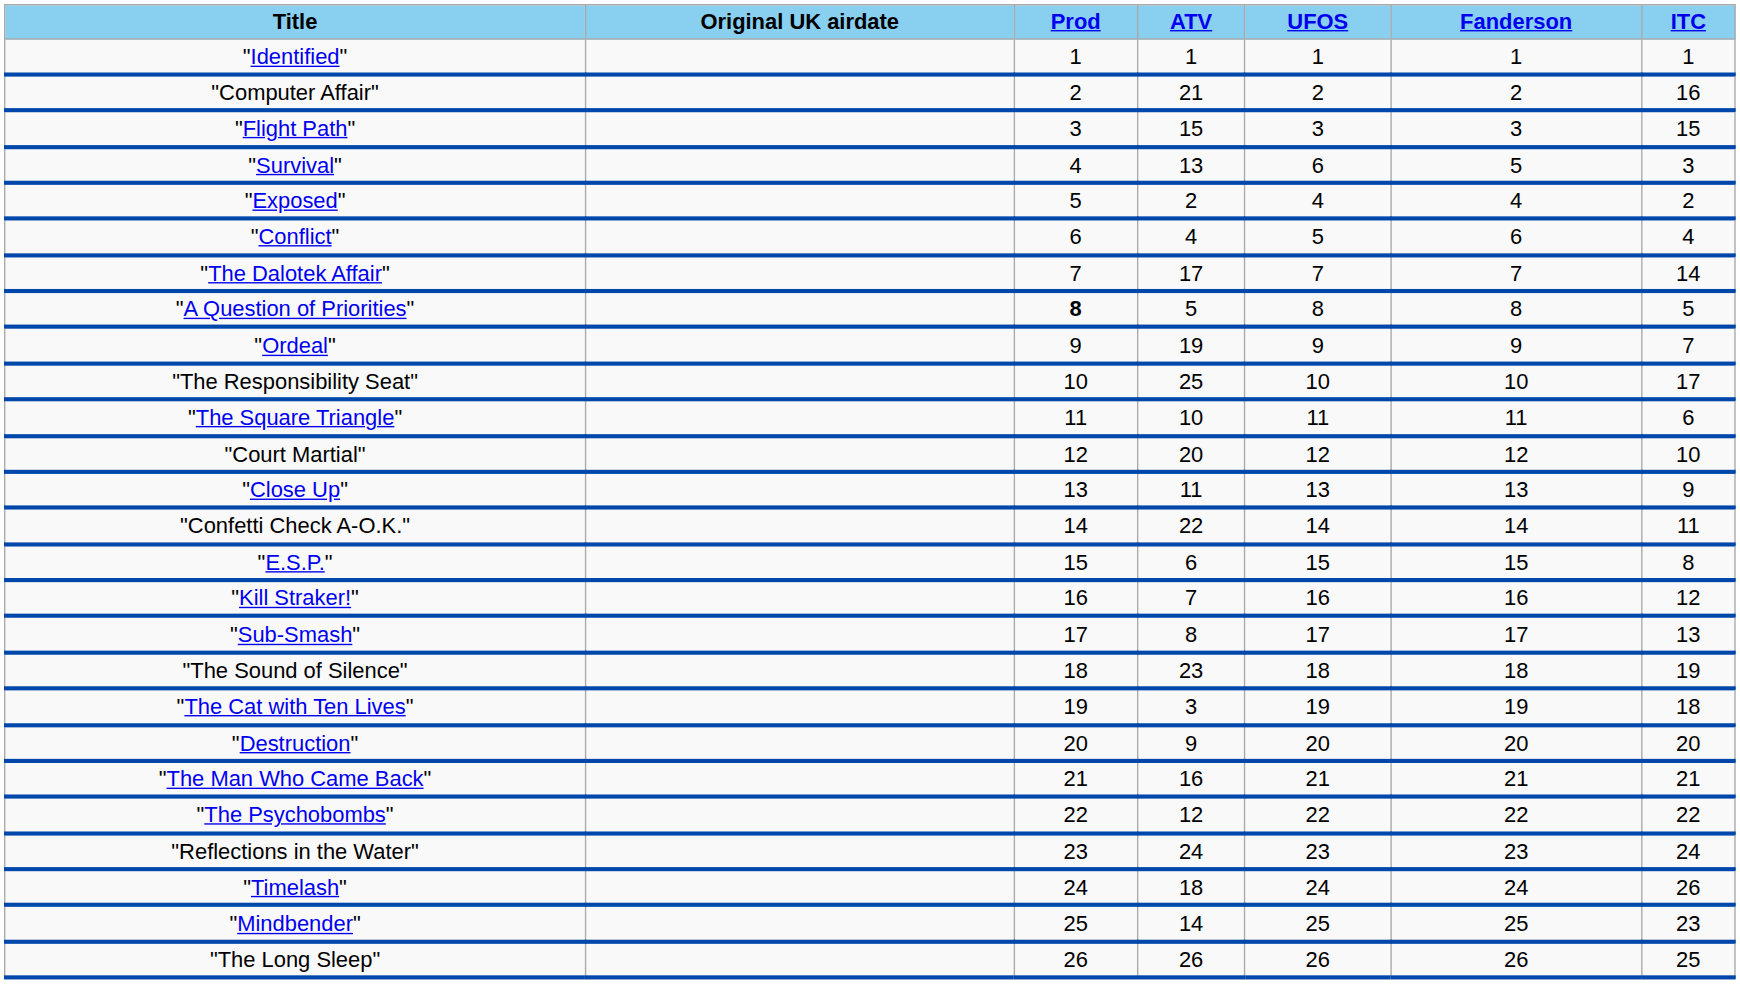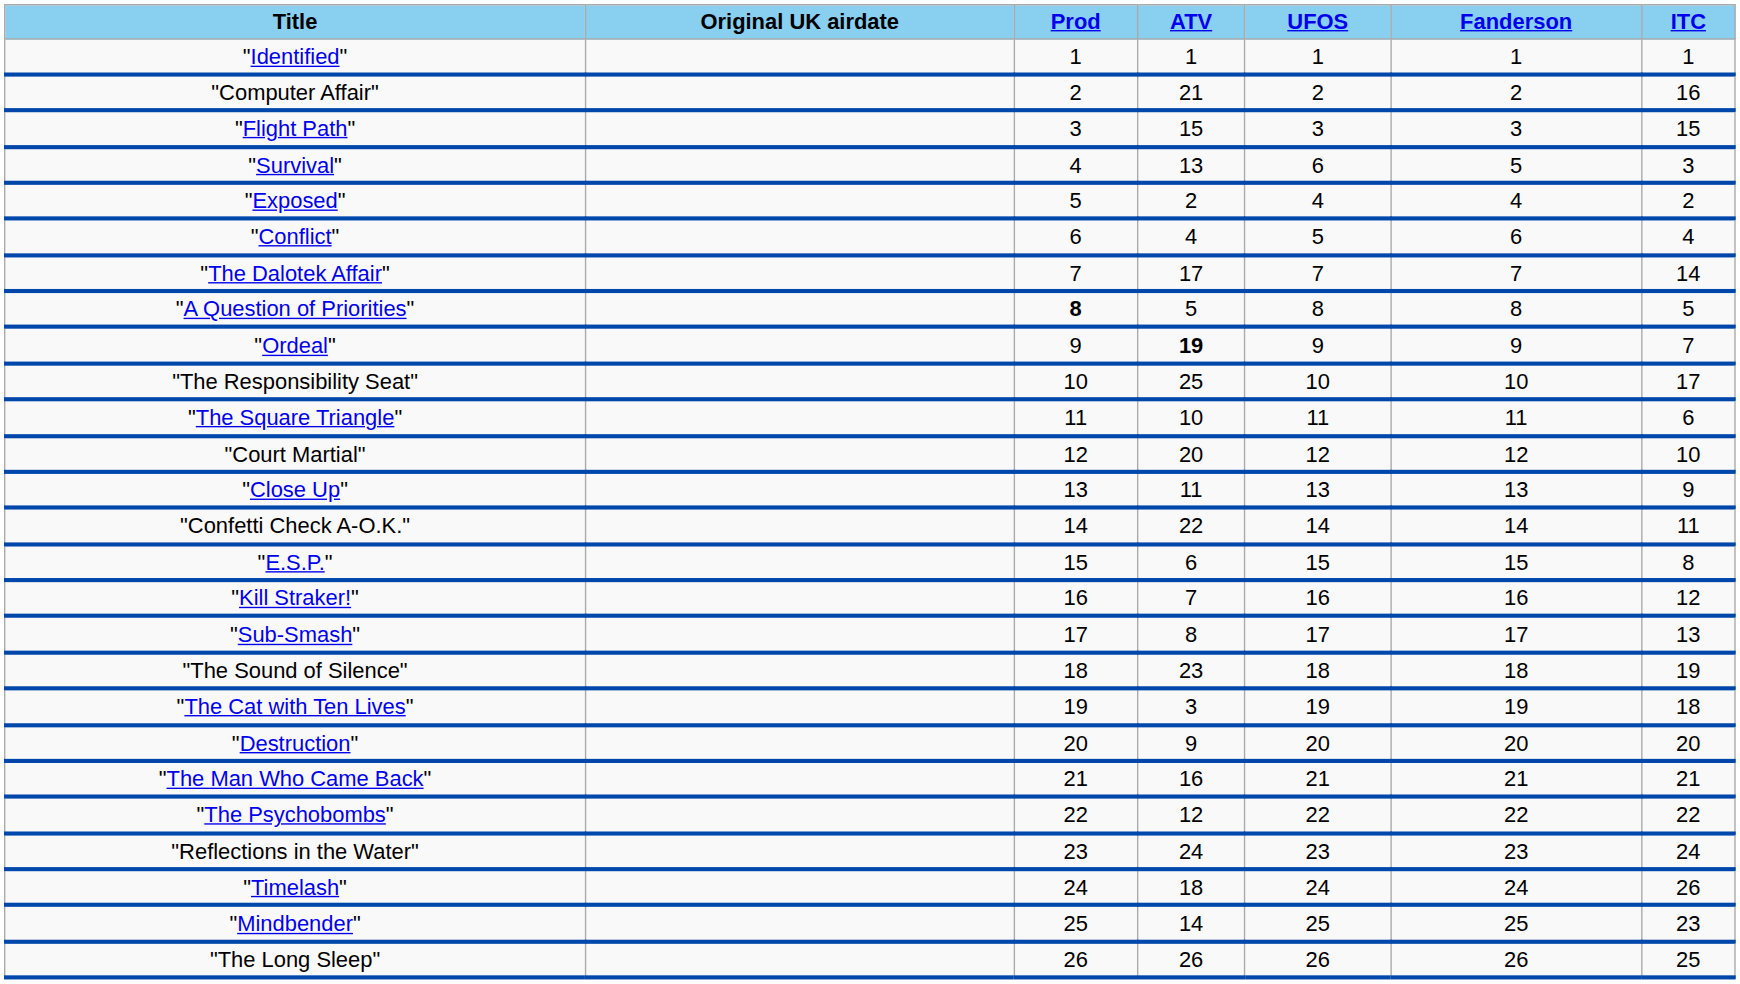(1191, 345) normal -> (1191, 345) bold
